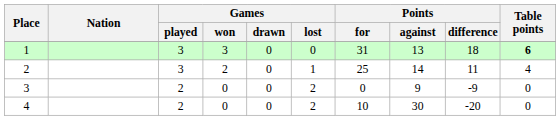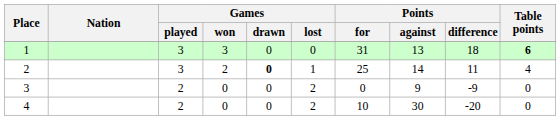(269, 69) normal -> (269, 69) bold
